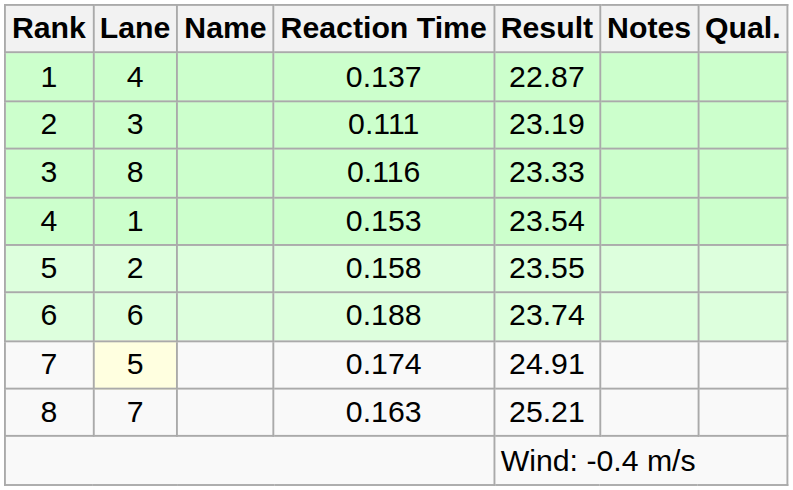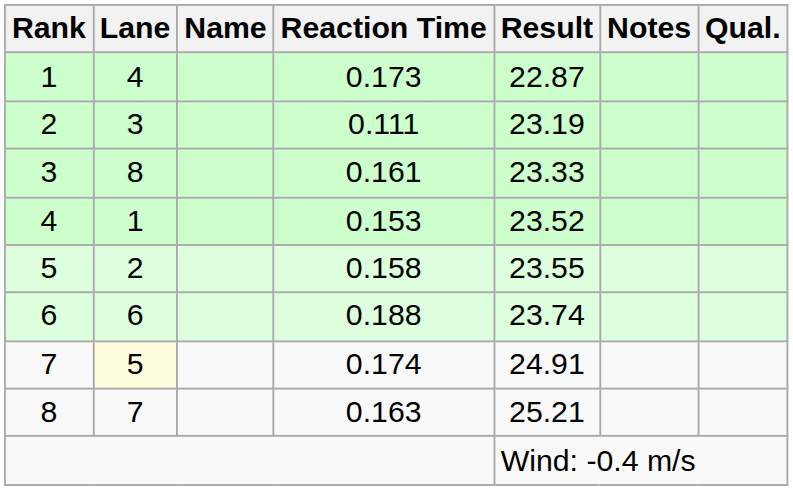(384, 76) 0.137 -> (384, 76) 0.173
(384, 172) 0.116 -> (384, 172) 0.161
(547, 220) 23.54 -> (547, 220) 23.52
